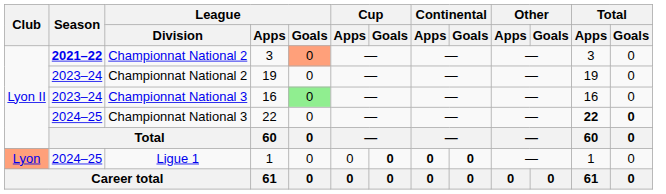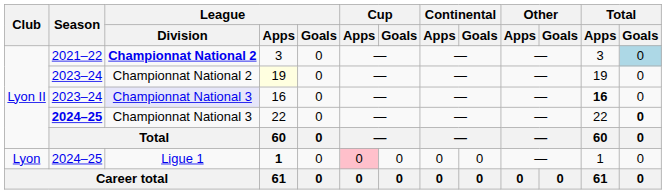(77, 55) bold -> (77, 55) normal
(178, 55) normal -> (182, 55) bold
(310, 55) lightsalmon background -> (319, 55) no background
(631, 55) no background -> (640, 55) lightblue background
(269, 76) no background -> (279, 76) lightyellow background
(178, 96) no background -> (182, 96) lavender background
(310, 96) lightgreen background -> (319, 96) no background
(591, 96) normal -> (600, 96) bold
(77, 117) normal -> (77, 117) bold
(591, 117) bold -> (600, 117) normal
(27, 158) lightsalmon background -> (27, 158) no background
(269, 158) normal -> (279, 158) bold
(350, 158) no background -> (359, 158) pink background
(390, 158) bold -> (399, 158) normal
(430, 158) bold -> (439, 158) normal
(470, 158) bold -> (480, 158) normal
